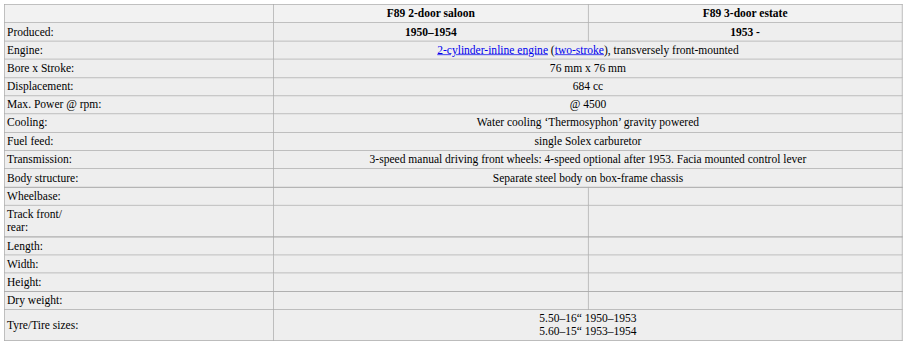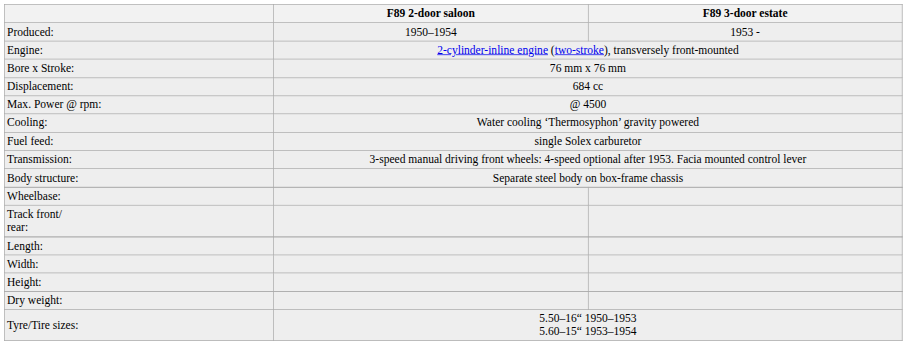(431, 31) bold -> (431, 31) normal
(745, 31) bold -> (745, 31) normal
